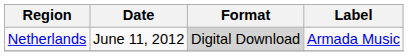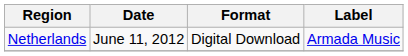(246, 39) lightgrey background -> (246, 39) no background
